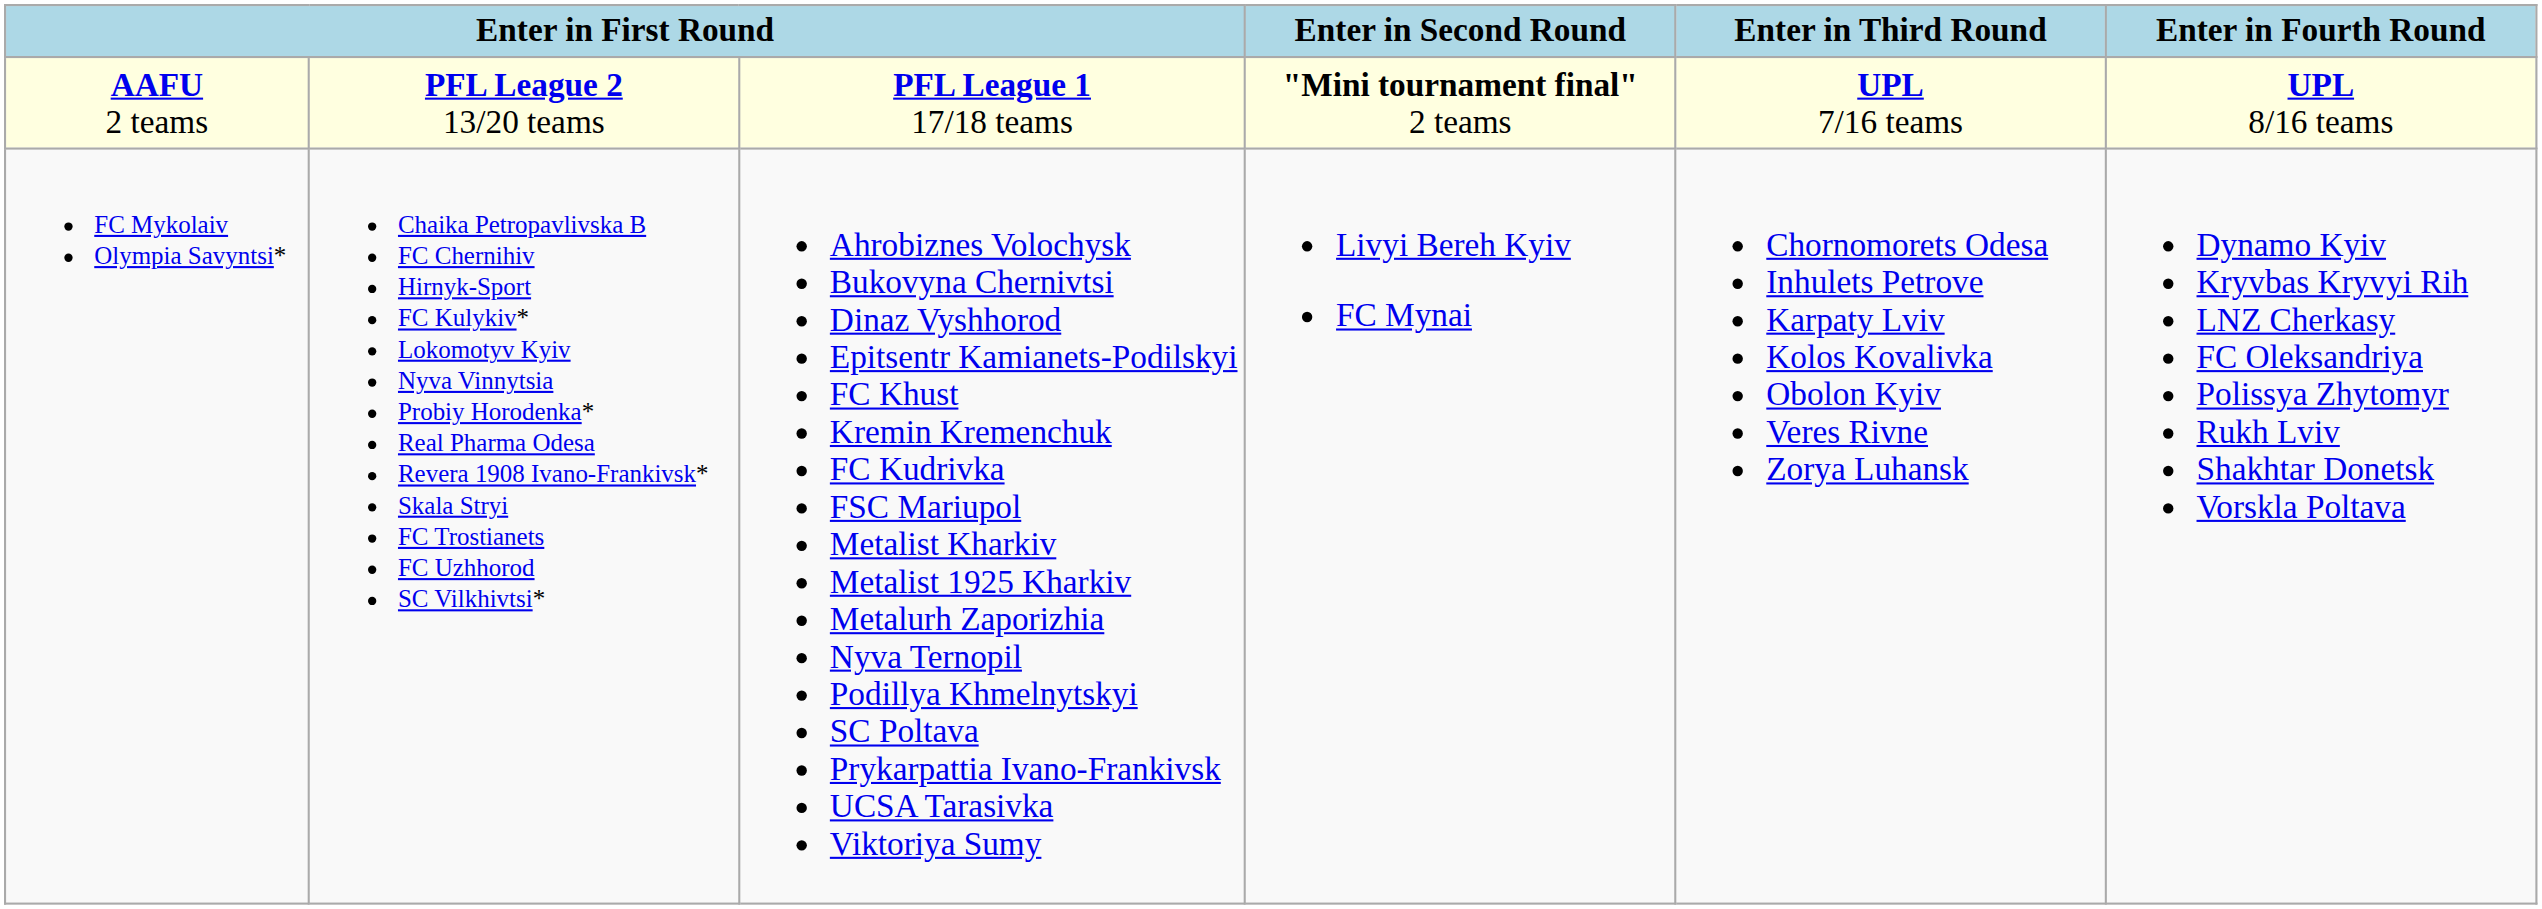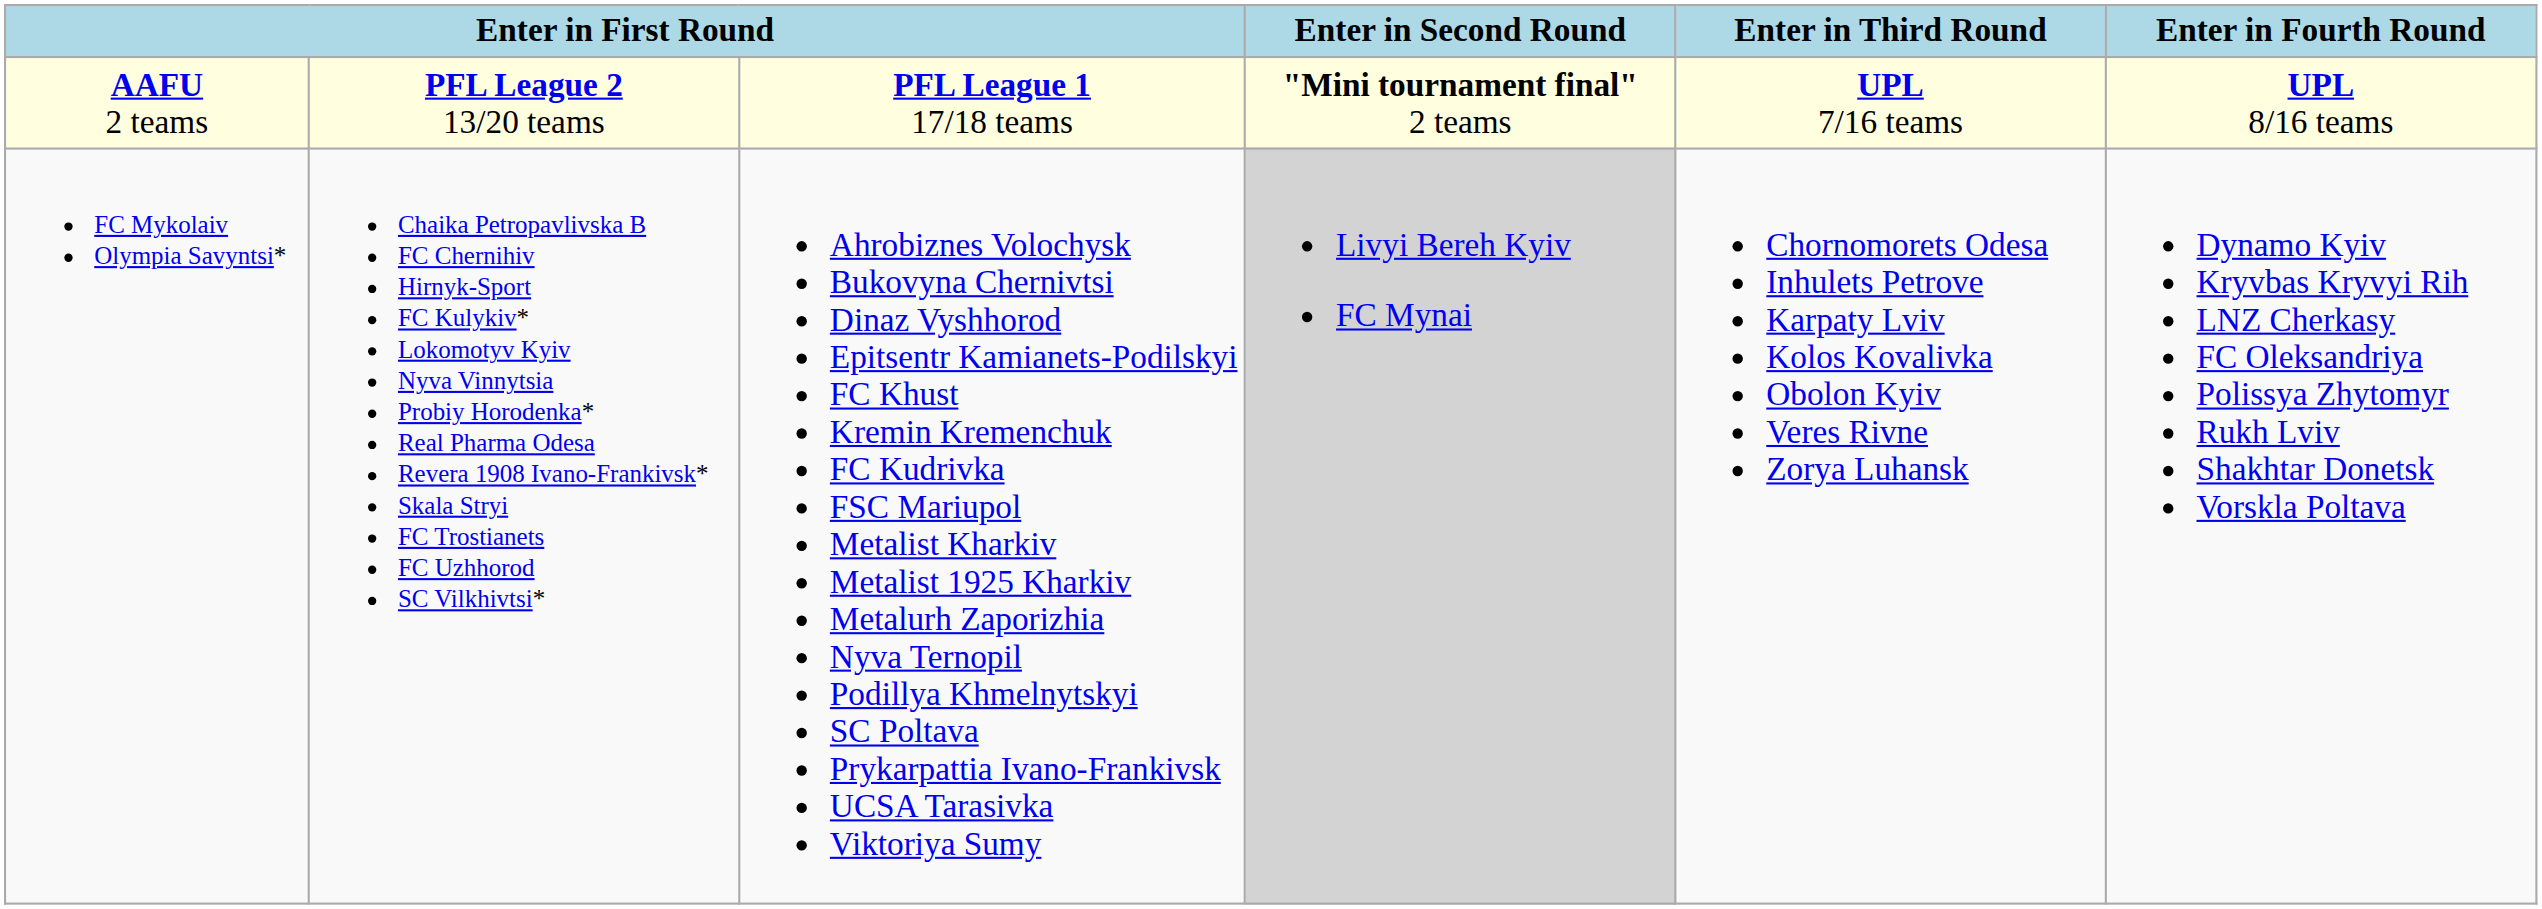(1460, 281) no background -> (1460, 281) lightgrey background
